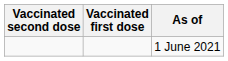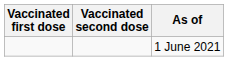columns swapped: (117, 20) <-> (44, 20)
